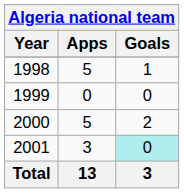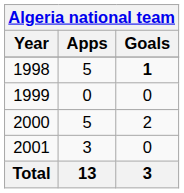(147, 69) normal -> (147, 69) bold
(147, 148) paleturquoise background -> (147, 148) no background
